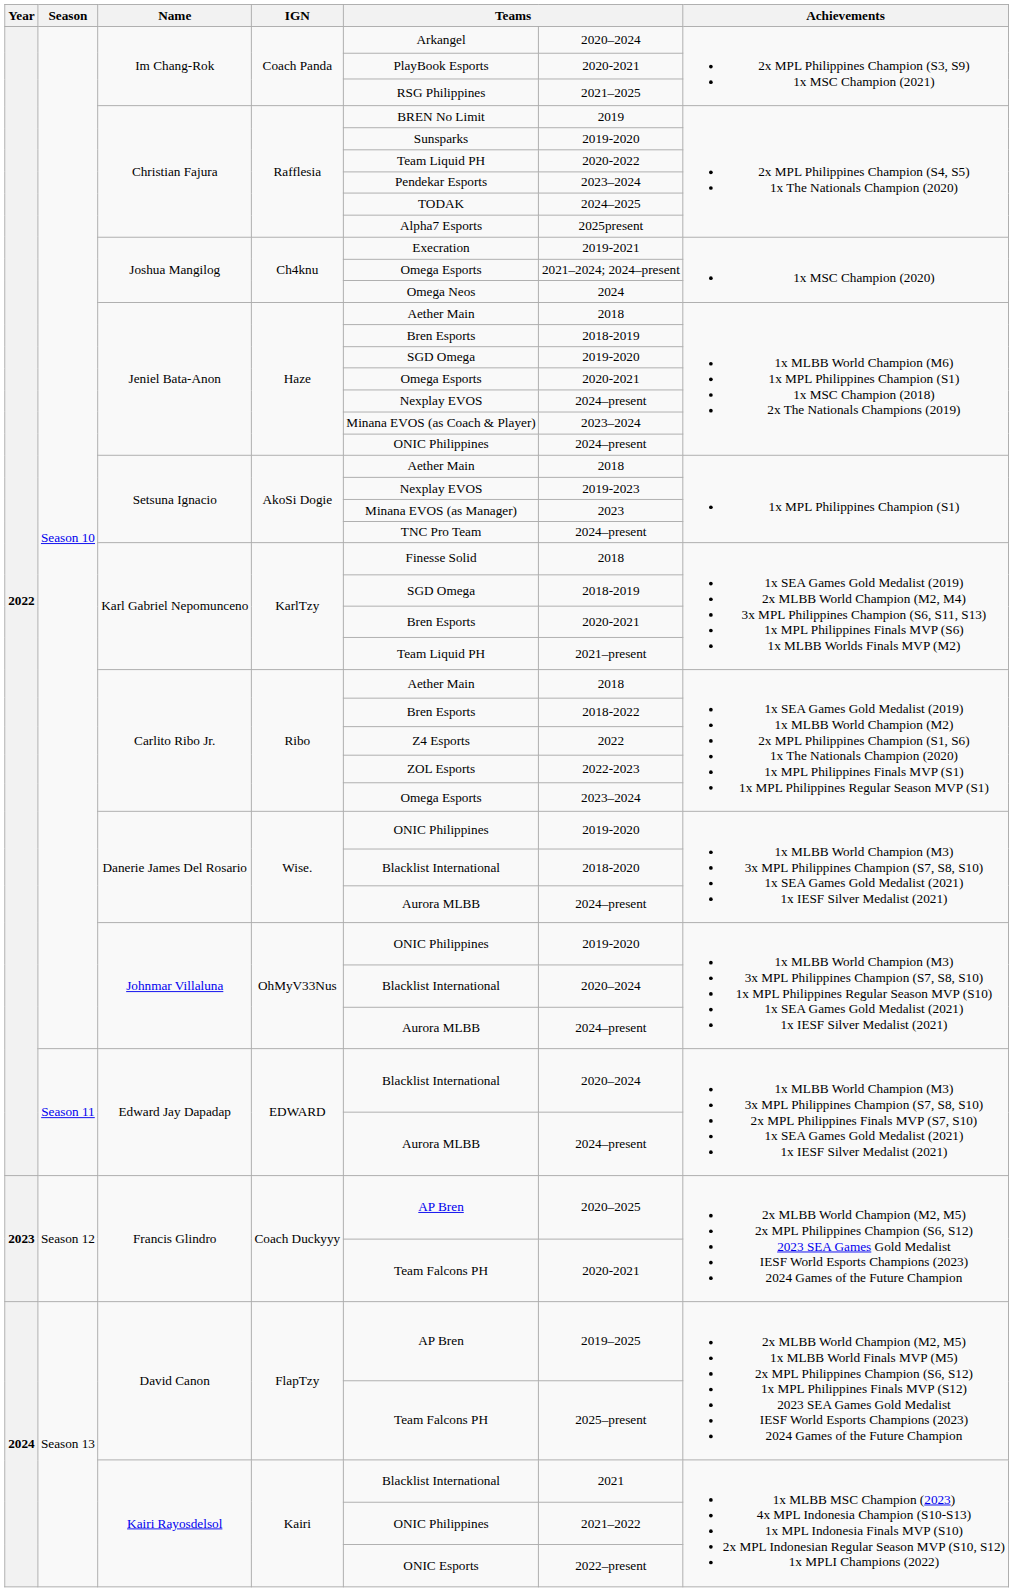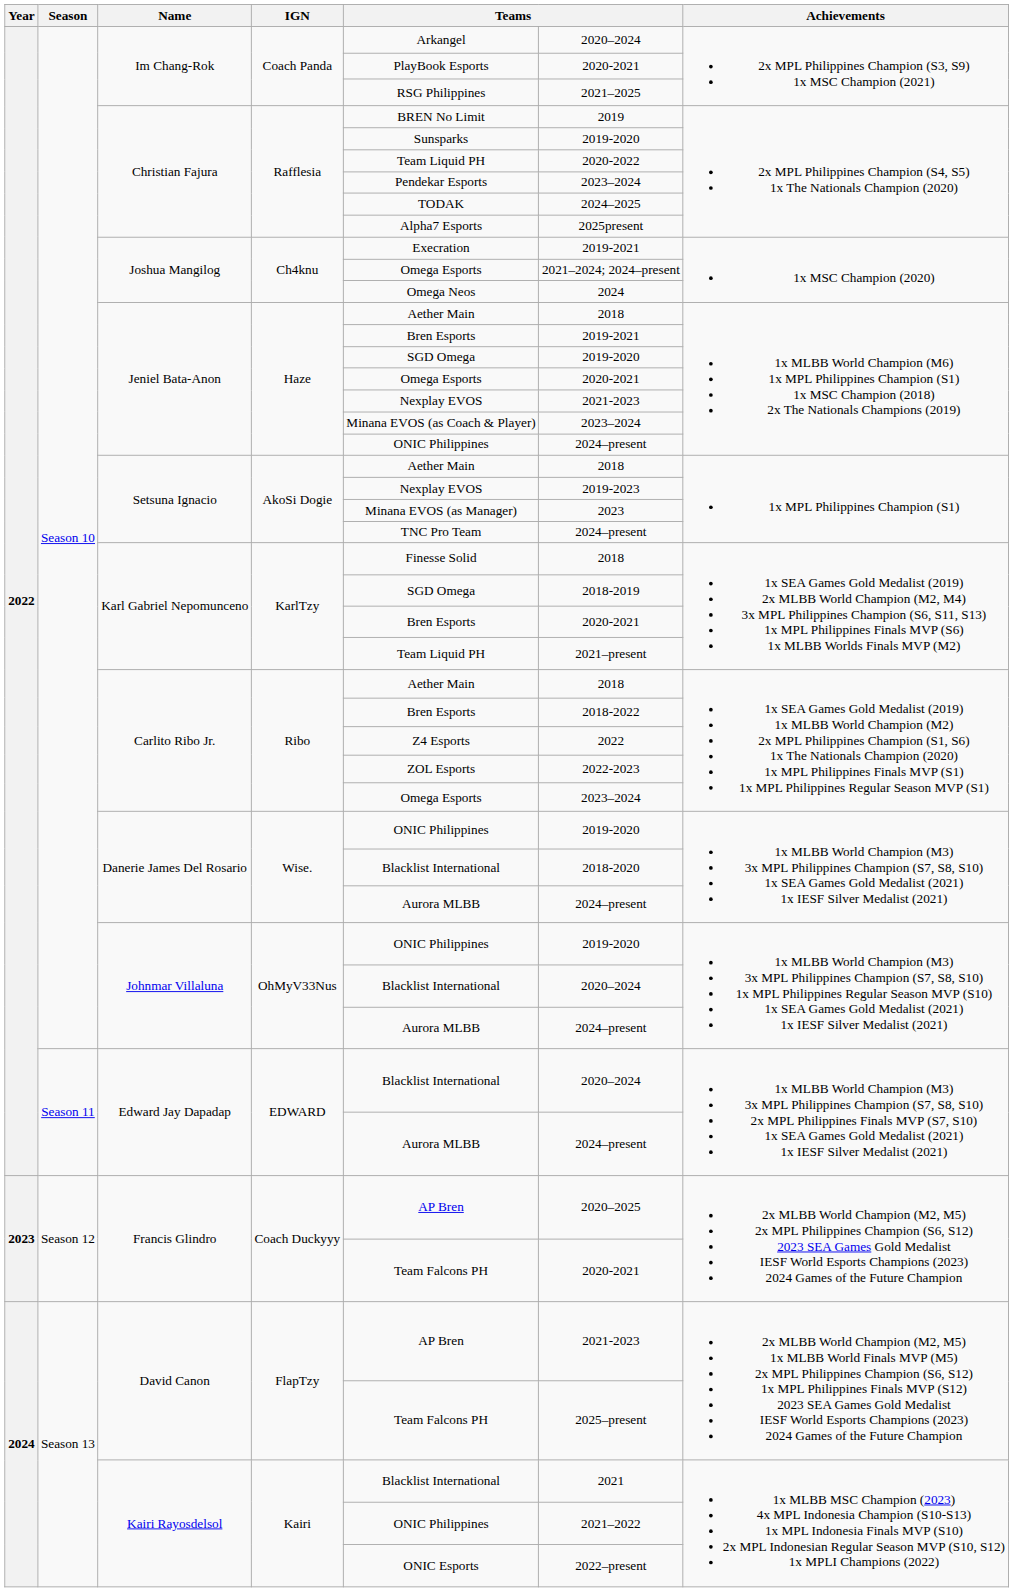(611, 335) 2018-2019 -> (611, 335) 2019-2021
(611, 401) 2024–present -> (611, 401) 2021-2023
(611, 1341) 2019–2025 -> (611, 1341) 2021-2023
